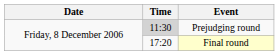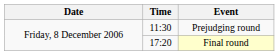(160, 27) lightgrey background -> (160, 27) no background
